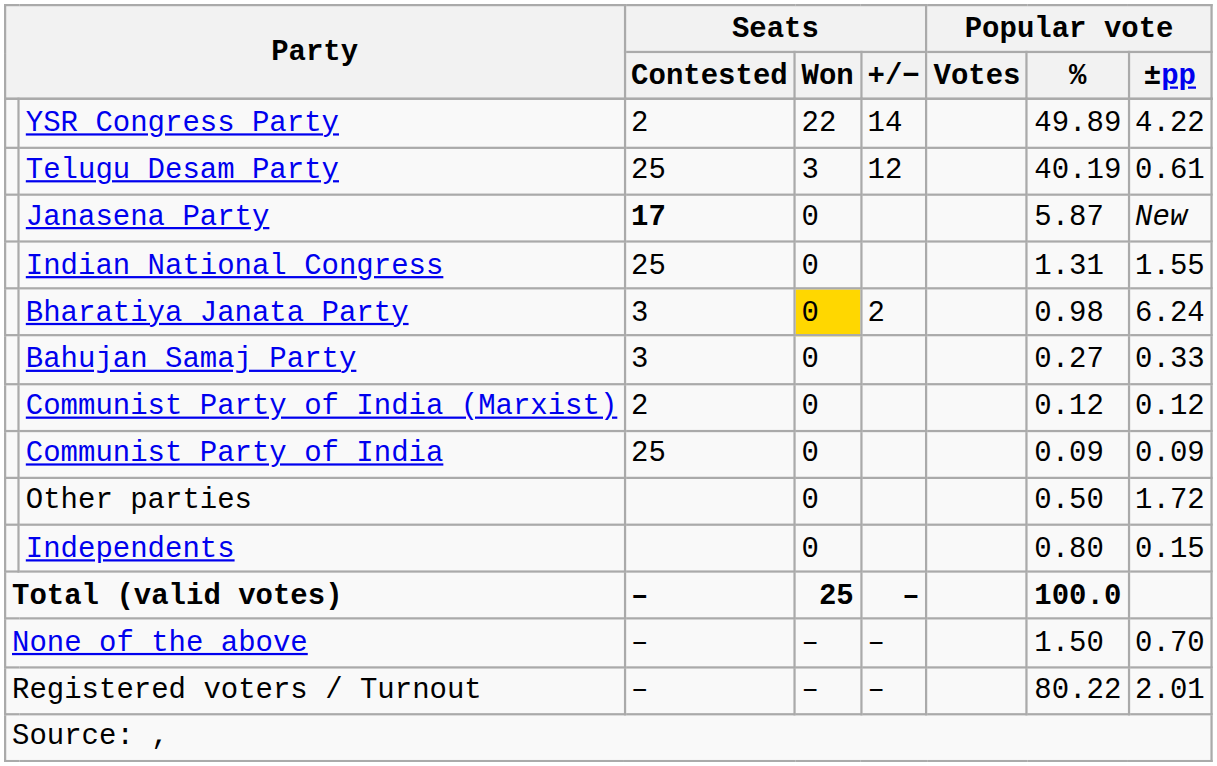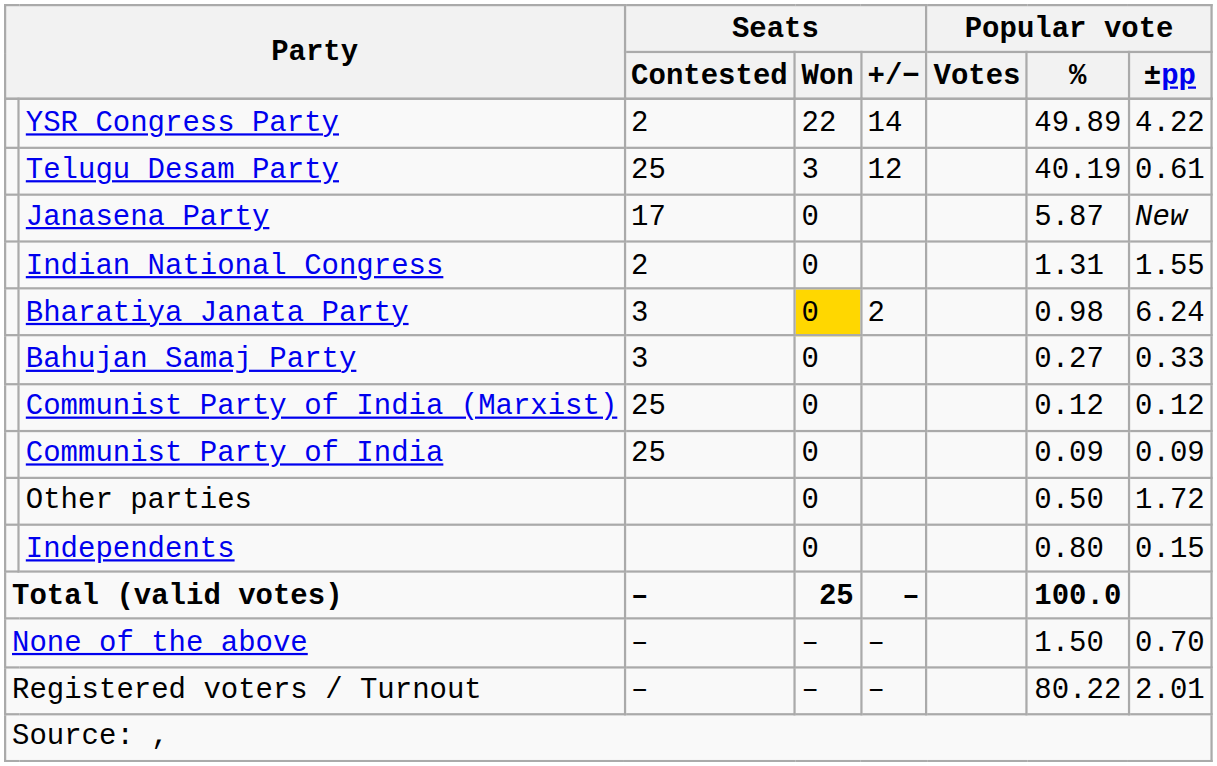(649, 218) bold -> (649, 218) normal
(649, 265) 25 -> (640, 265) 2
(640, 407) 2 -> (649, 407) 25
